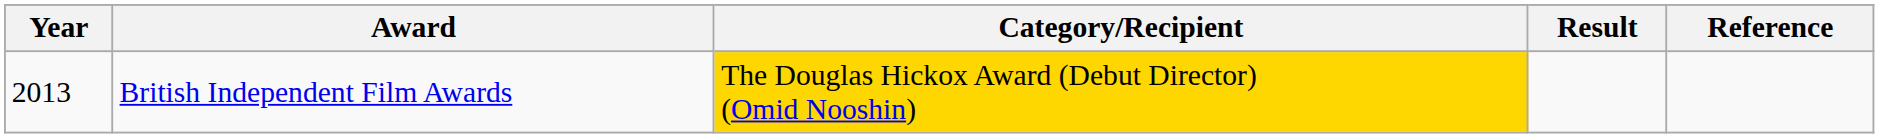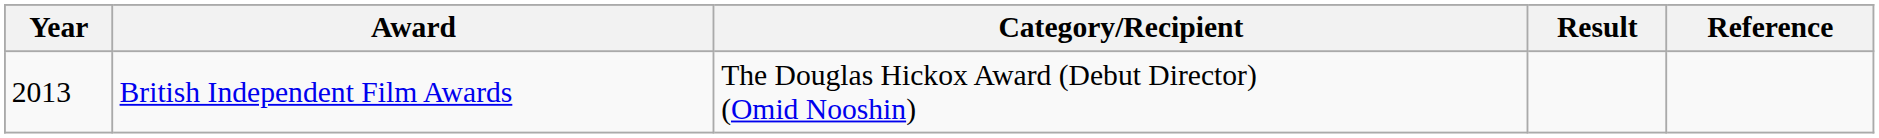(989, 91) gold background -> (989, 91) no background
